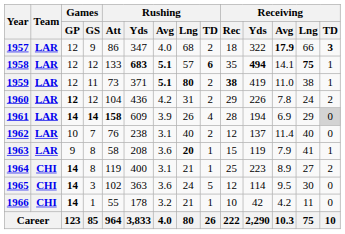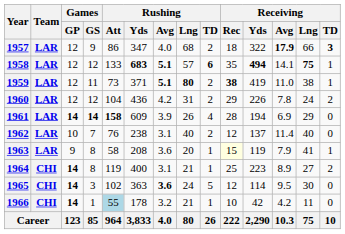(72, 99) bold -> (72, 99) normal
(330, 116) lightgrey background -> (330, 116) no background
(188, 151) bold -> (188, 151) normal
(232, 151) no background -> (232, 151) lightyellow background
(165, 185) normal -> (165, 185) bold
(113, 202) no background -> (113, 202) lightblue background
